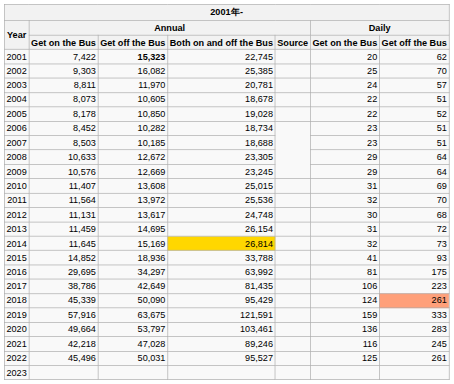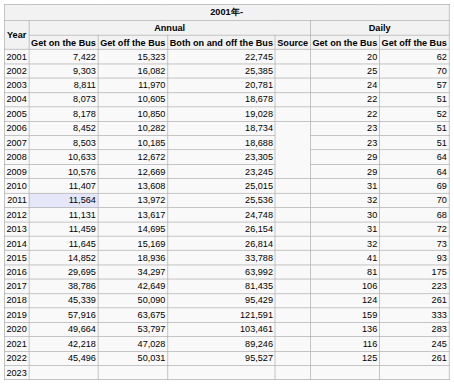(151, 56) bold -> (151, 56) normal
(82, 200) no background -> (82, 200) lavender background
(259, 243) gold background -> (259, 243) no background
(439, 300) lightsalmon background -> (439, 300) no background
